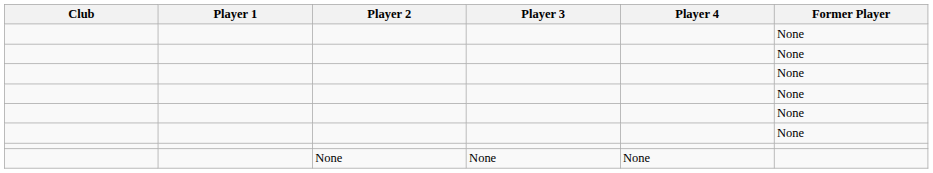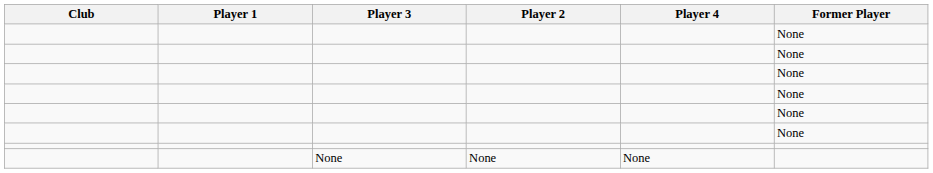columns swapped: (389, 14) <-> (543, 14)
